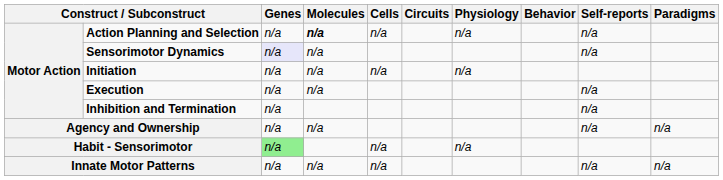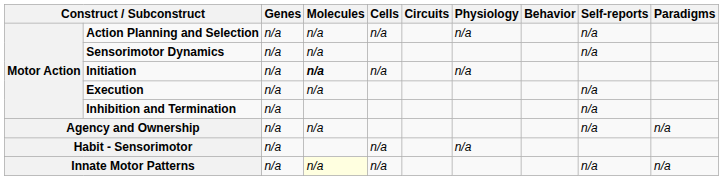(315, 33) bold -> (315, 33) normal
(273, 52) lavender background -> (273, 52) no background
(315, 71) normal -> (315, 71) bold
(273, 147) lightgreen background -> (273, 147) no background
(315, 166) no background -> (315, 166) lightyellow background
